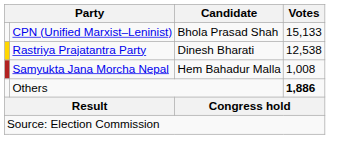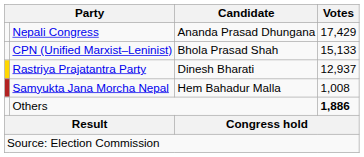+ row: (56, 32)
(304, 50) 12,538 -> (338, 69) 12,937
